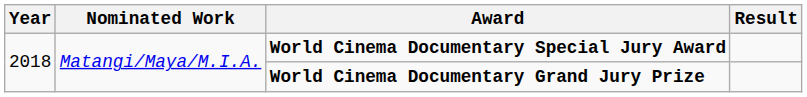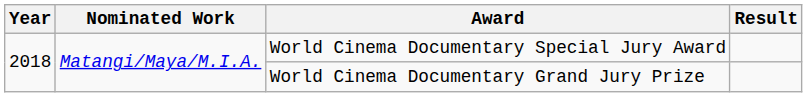(498, 48) bold -> (498, 48) normal
(487, 77) bold -> (487, 77) normal
